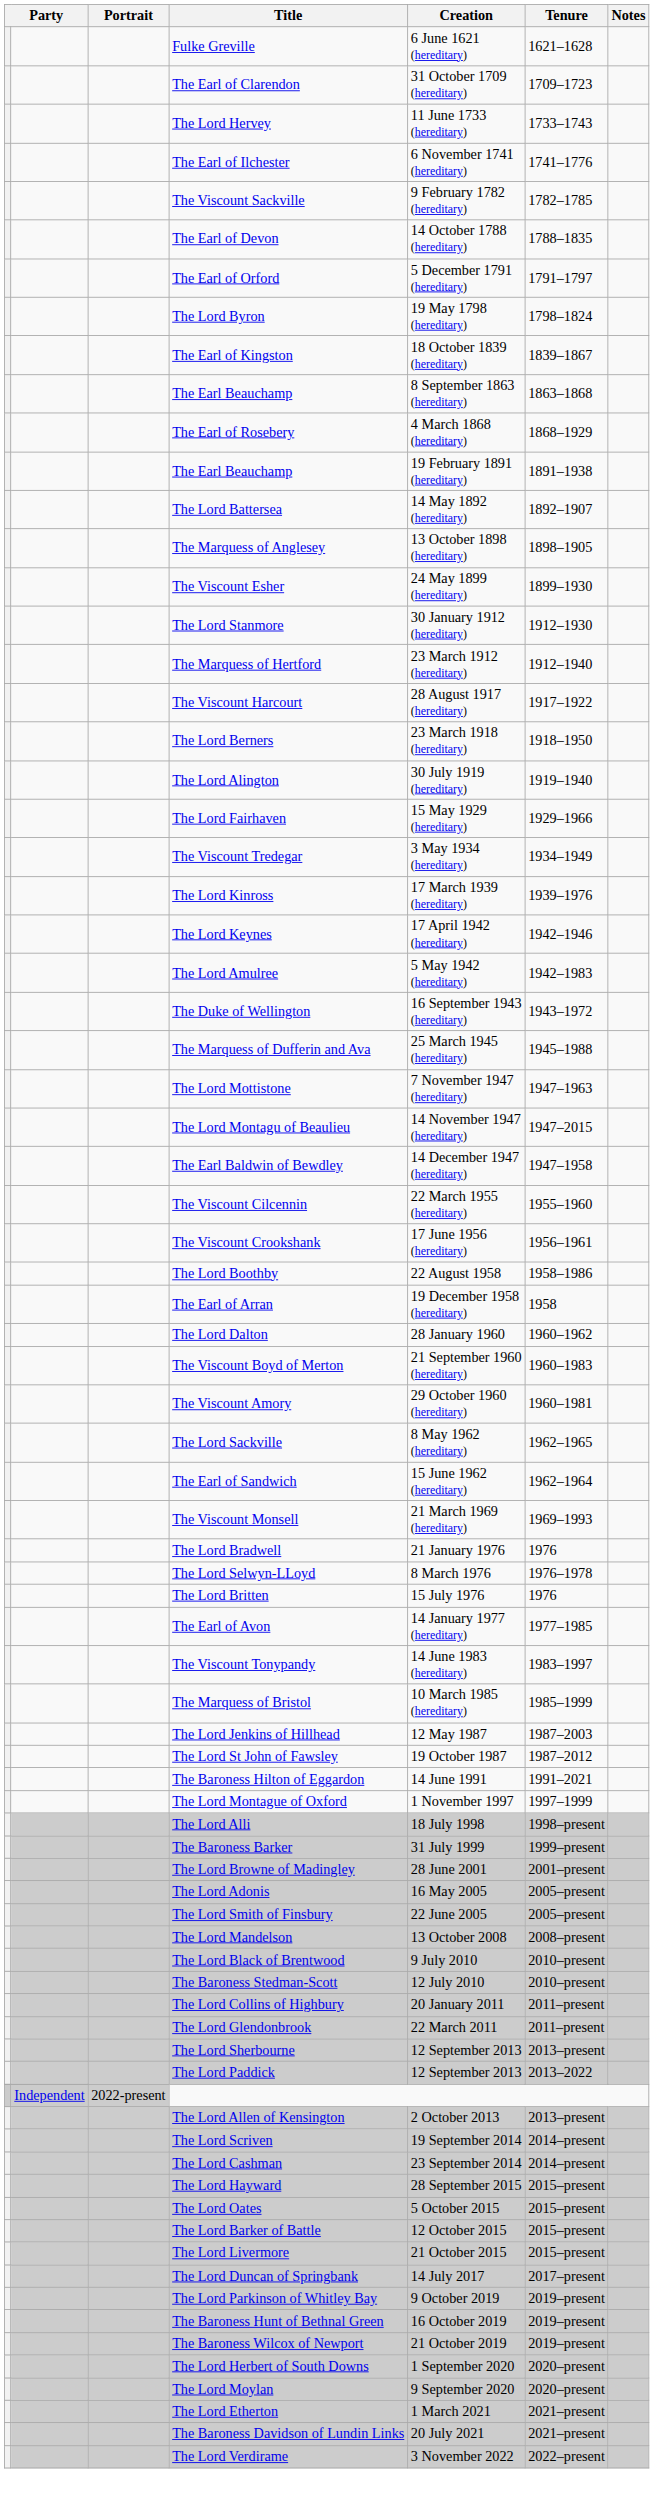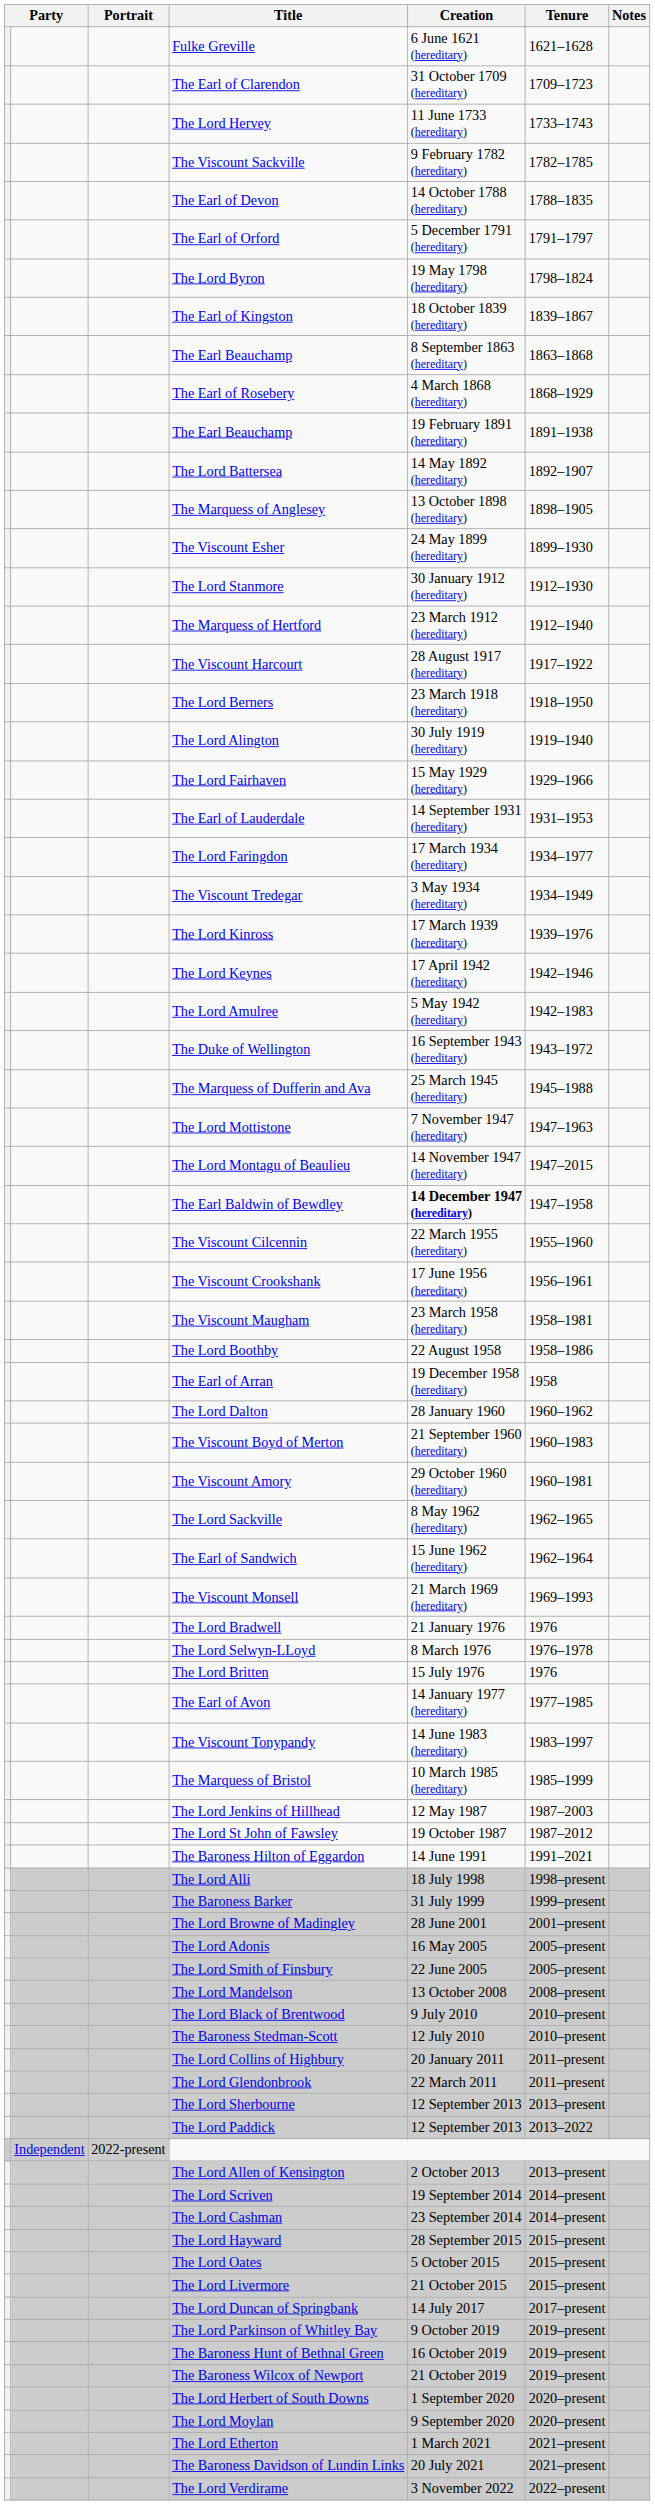- row: (49, 162)
+ row: (49, 818)
+ row: (49, 857)
(465, 1165) normal -> (466, 1204) bold
+ row: (49, 1320)
- row: (49, 1802)
- row: (49, 2231)
